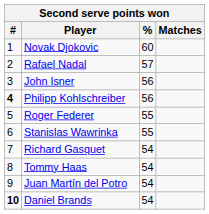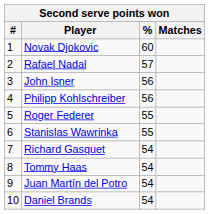(10, 99) bold -> (10, 99) normal
(13, 201) bold -> (13, 201) normal
